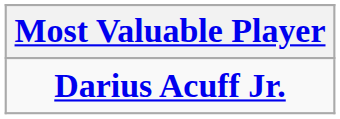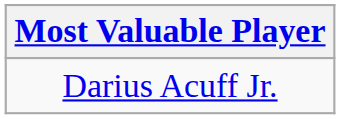(170, 85) bold -> (170, 85) normal
